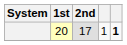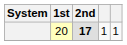(85, 31) normal -> (85, 31) bold
(116, 31) bold -> (116, 31) normal
